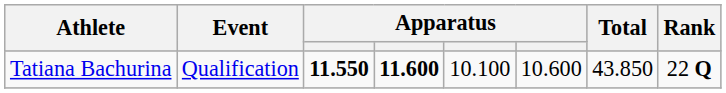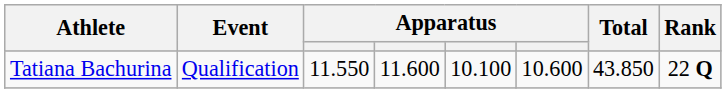(339, 69) bold -> (339, 69) normal
(409, 69) bold -> (410, 69) normal
